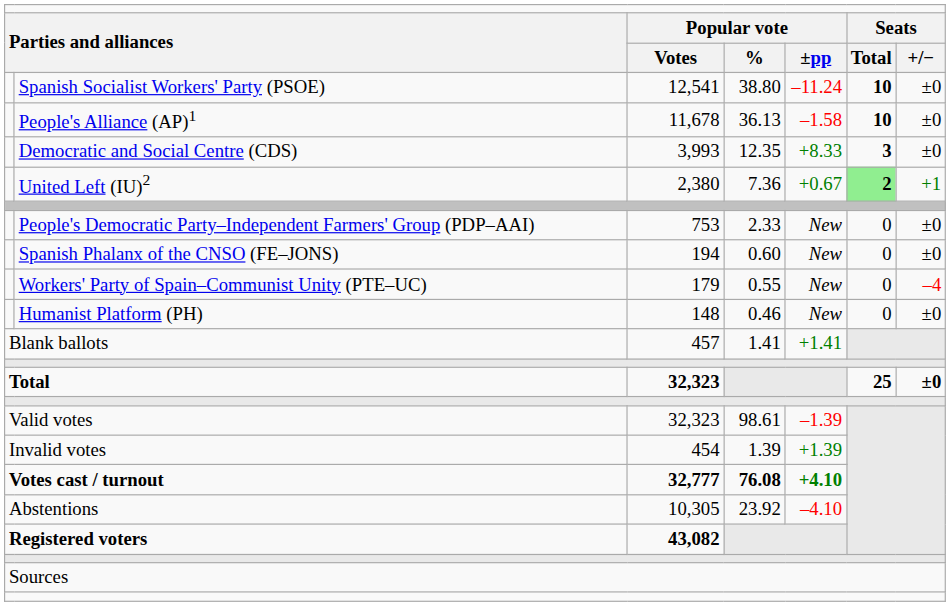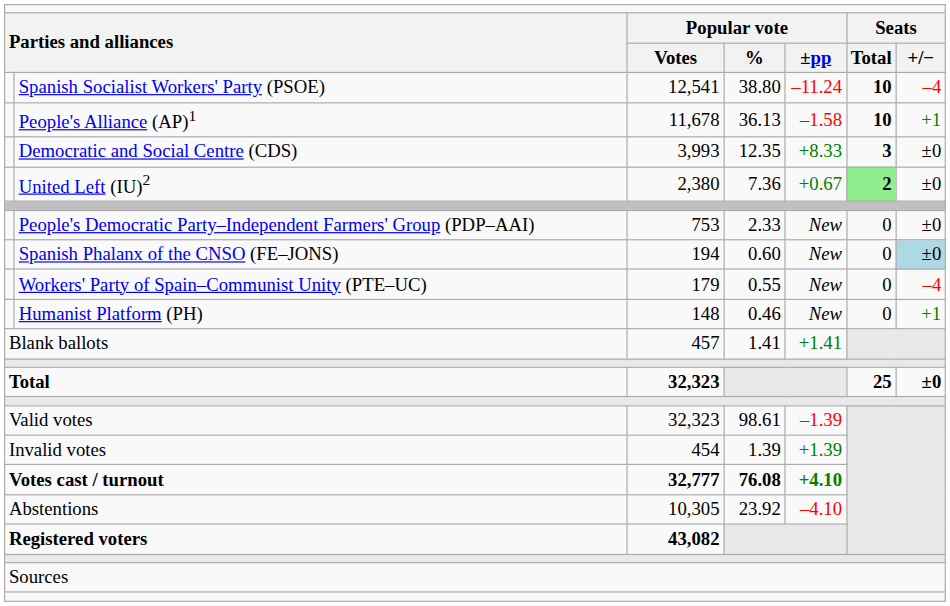(931, 87) ±0 -> (932, 87) –4
(931, 119) ±0 -> (931, 119) +1
(931, 184) +1 -> (931, 184) ±0
(931, 254) no background -> (931, 254) lightblue background
(931, 313) ±0 -> (931, 313) +1
